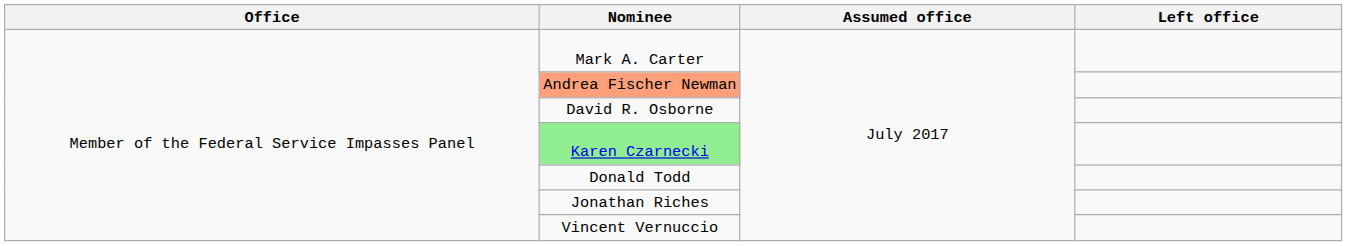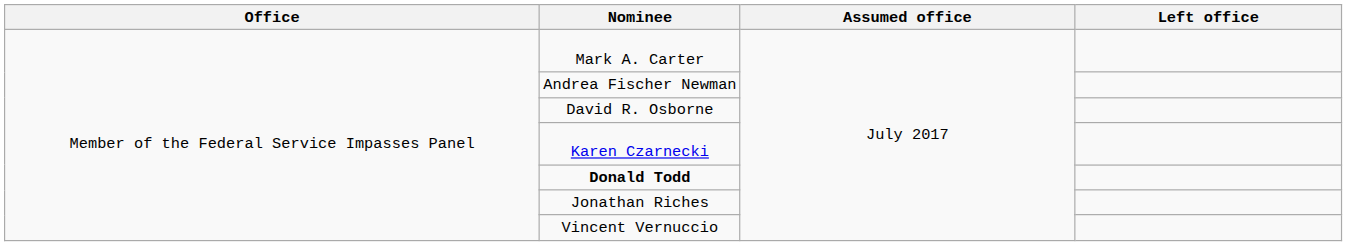(640, 85) lightsalmon background -> (640, 85) no background
(640, 152) lightgreen background -> (640, 152) no background
(640, 177) normal -> (640, 177) bold
